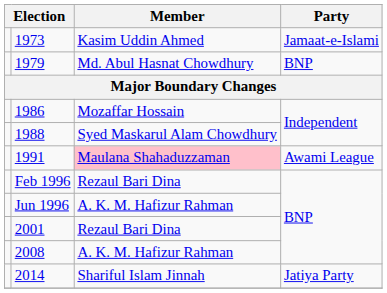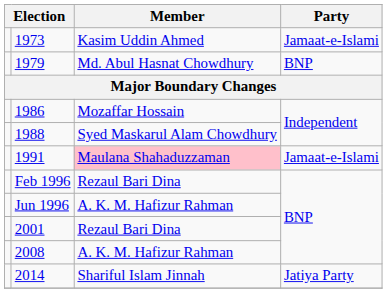(329, 157) Awami League -> (331, 157) Jamaat-e-Islami
